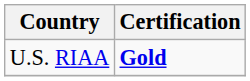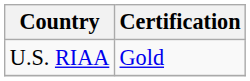(143, 57) bold -> (142, 57) normal
